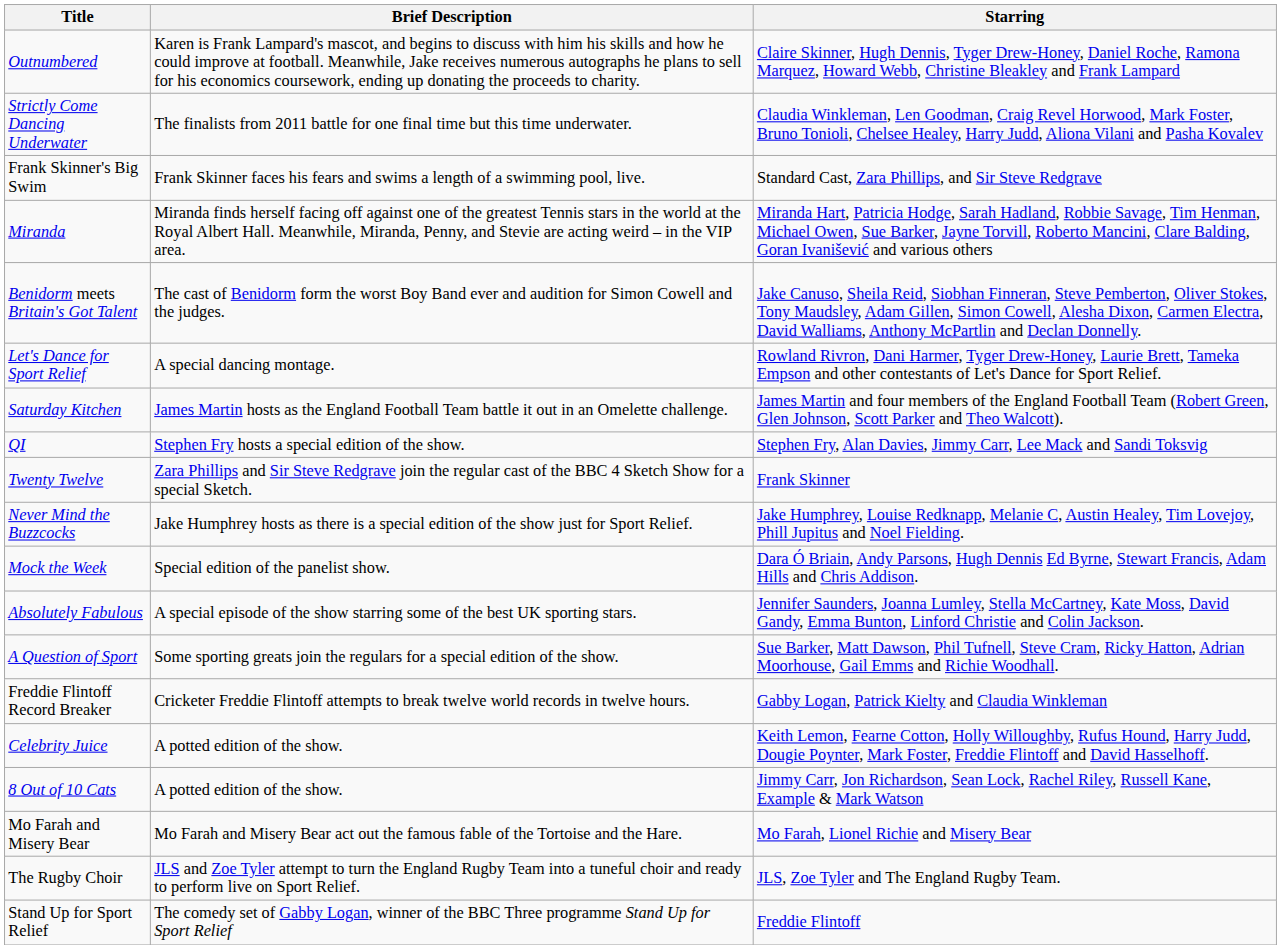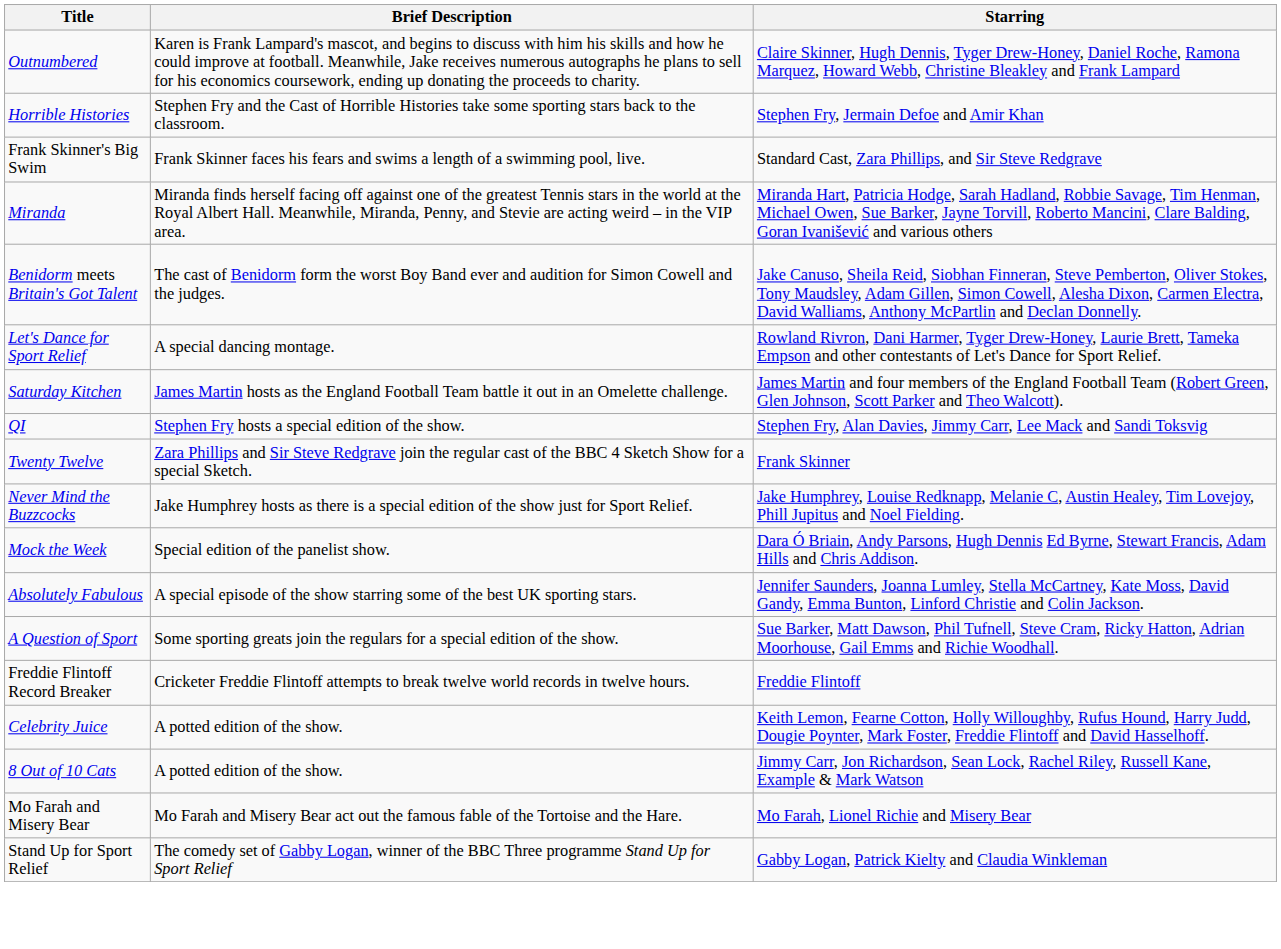- row: (53, 124)
+ row: (69, 115)
(932, 701) Gabby Logan, Patrick Kielty and Claudia Winkleman -> (809, 682) Freddie Flintoff
- row: (65, 878)
(809, 922) Freddie Flintoff -> (932, 859) Gabby Logan, Patrick Kielty and Claudia Winkleman
